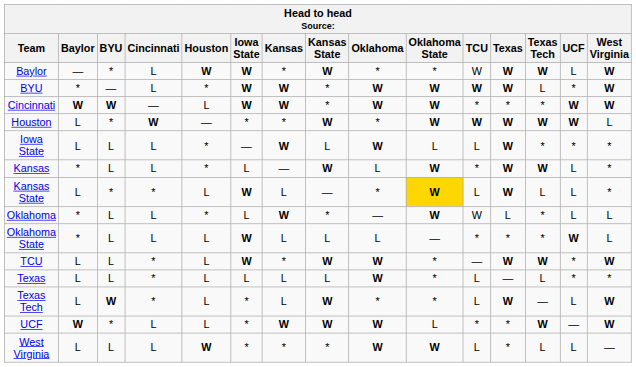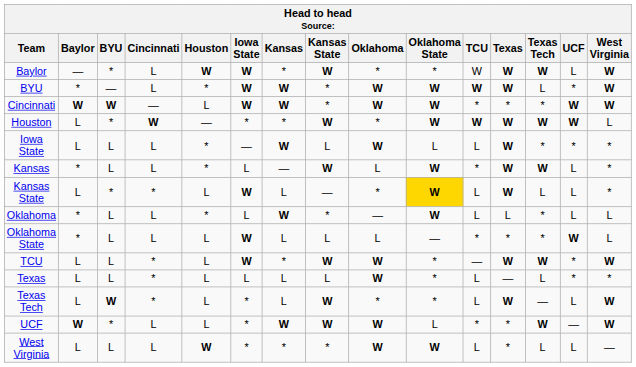(477, 215) W -> (477, 215) L
